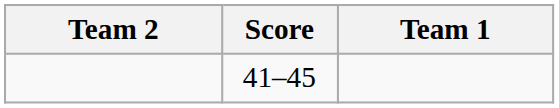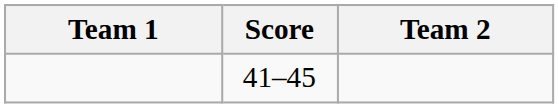columns swapped: (445, 28) <-> (113, 28)
